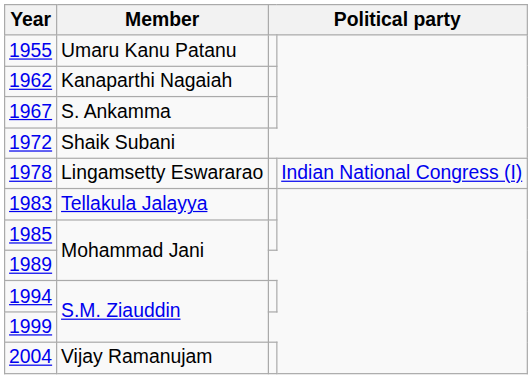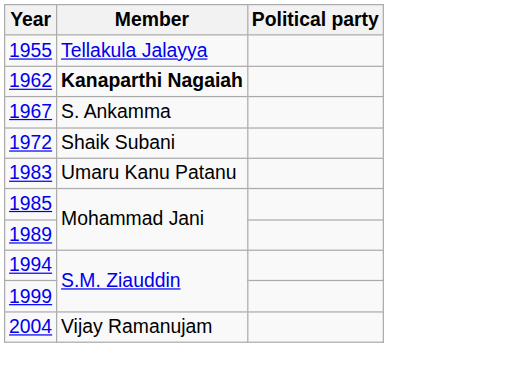(149, 50) Umaru Kanu Patanu -> (134, 50) Tellakula Jalayya
(147, 81) normal -> (152, 81) bold
- row: (31, 173)
(134, 204) Tellakula Jalayya -> (149, 173) Umaru Kanu Patanu
